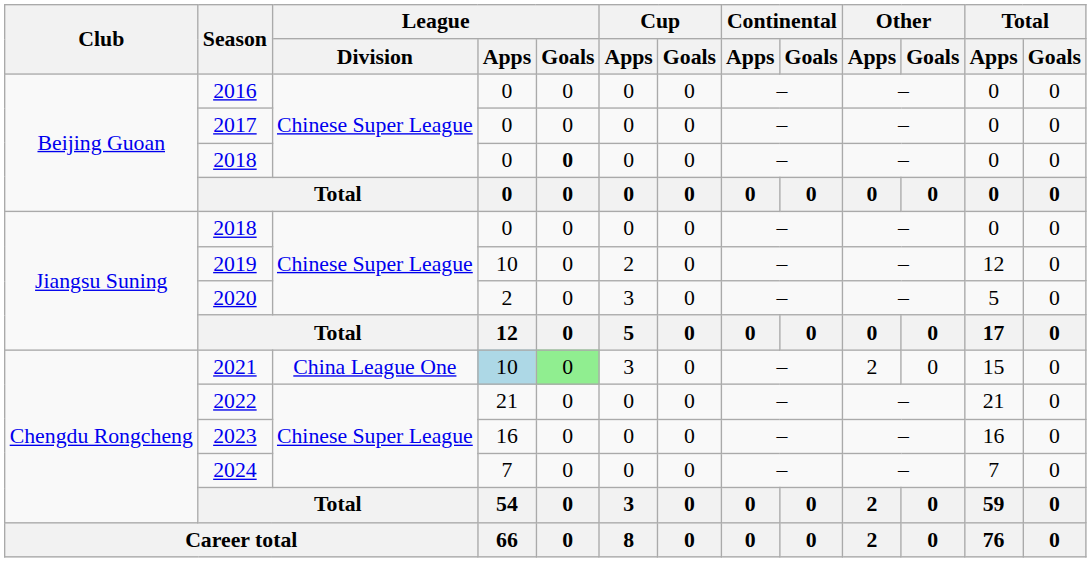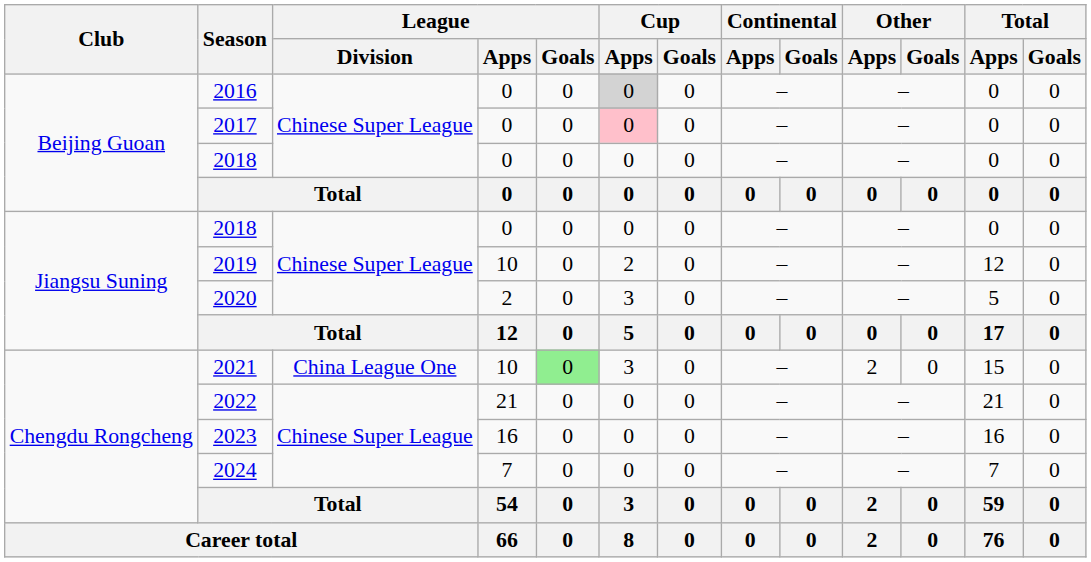(629, 90) no background -> (629, 90) lightgrey background
(629, 125) no background -> (629, 125) pink background
(568, 159) bold -> (568, 159) normal
(507, 366) lightblue background -> (507, 366) no background
